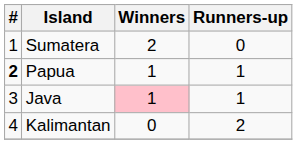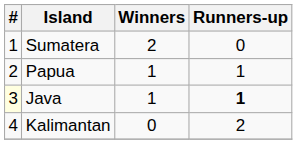(13, 71) bold -> (13, 71) normal
(13, 98) no background -> (13, 98) lightyellow background
(152, 98) pink background -> (152, 98) no background
(241, 98) normal -> (241, 98) bold
